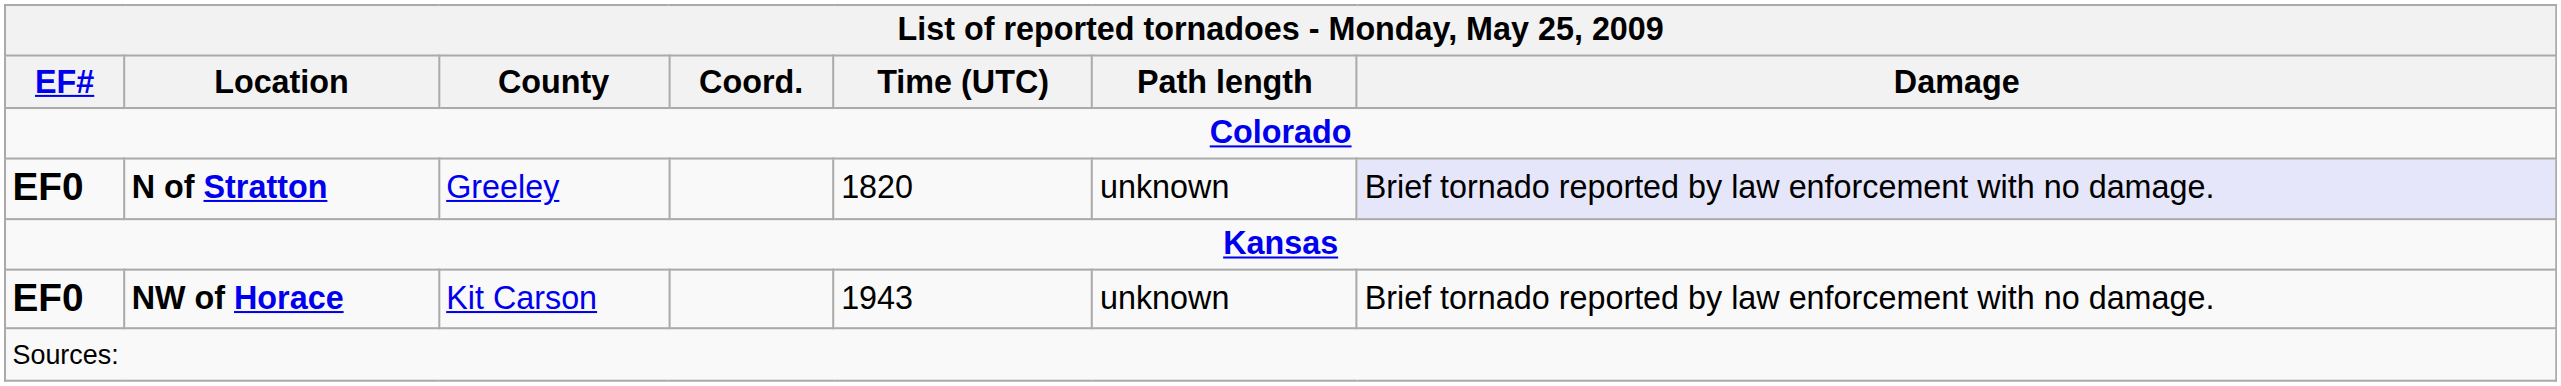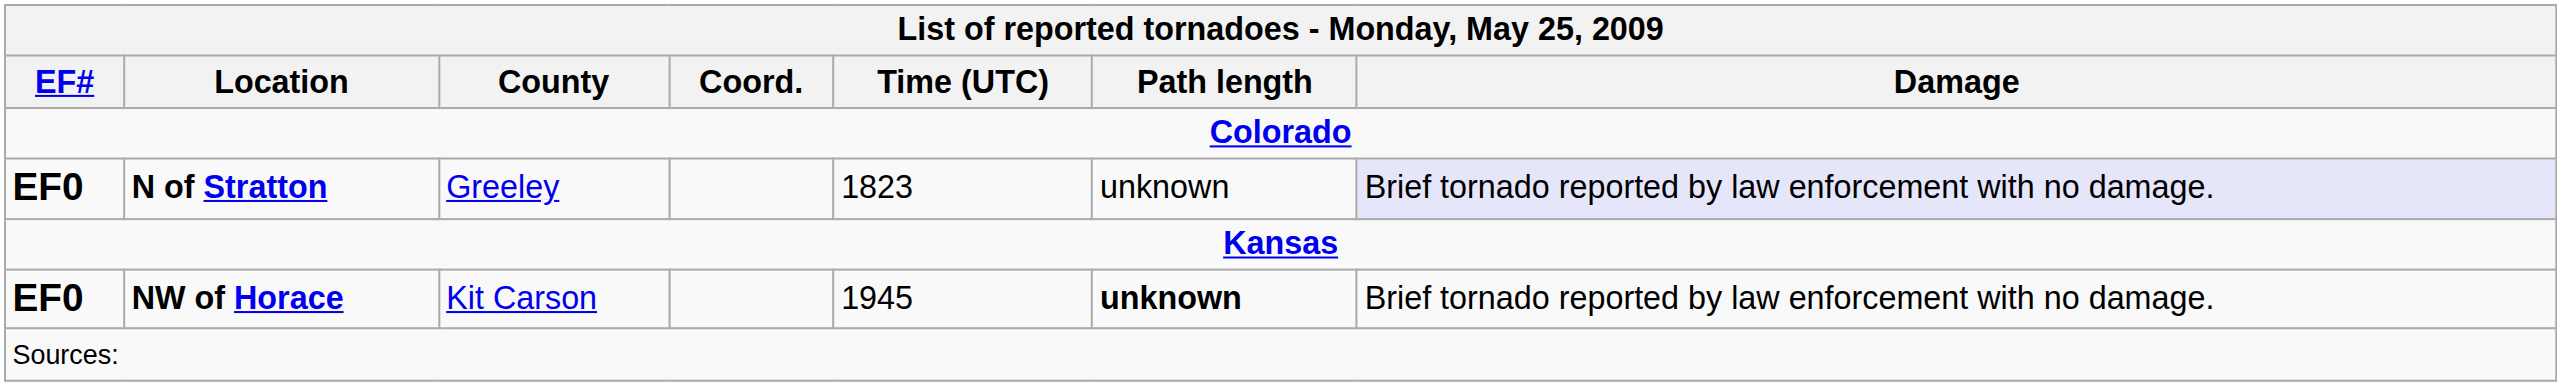(877, 187) 1820 -> (877, 187) 1823
(877, 298) 1943 -> (877, 298) 1945
(1165, 298) normal -> (1171, 298) bold
